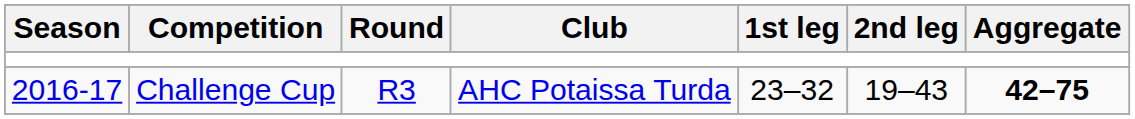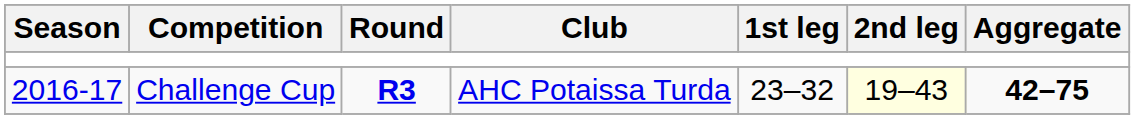(397, 89) normal -> (397, 89) bold
(906, 89) no background -> (906, 89) lightyellow background
